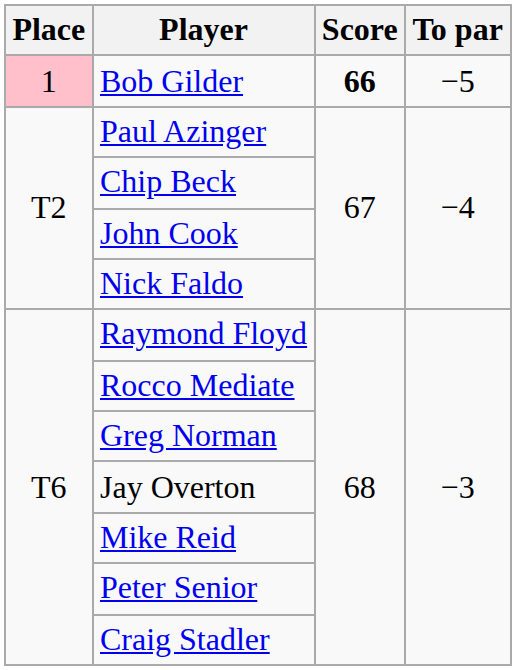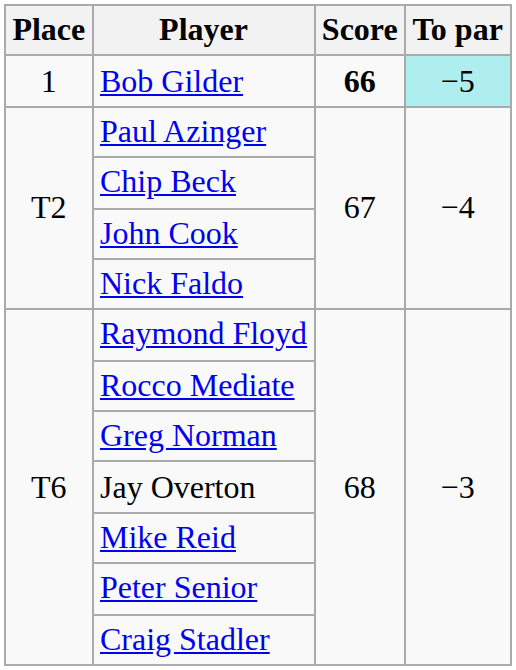(49, 80) pink background -> (49, 80) no background
(458, 80) no background -> (458, 80) paleturquoise background
